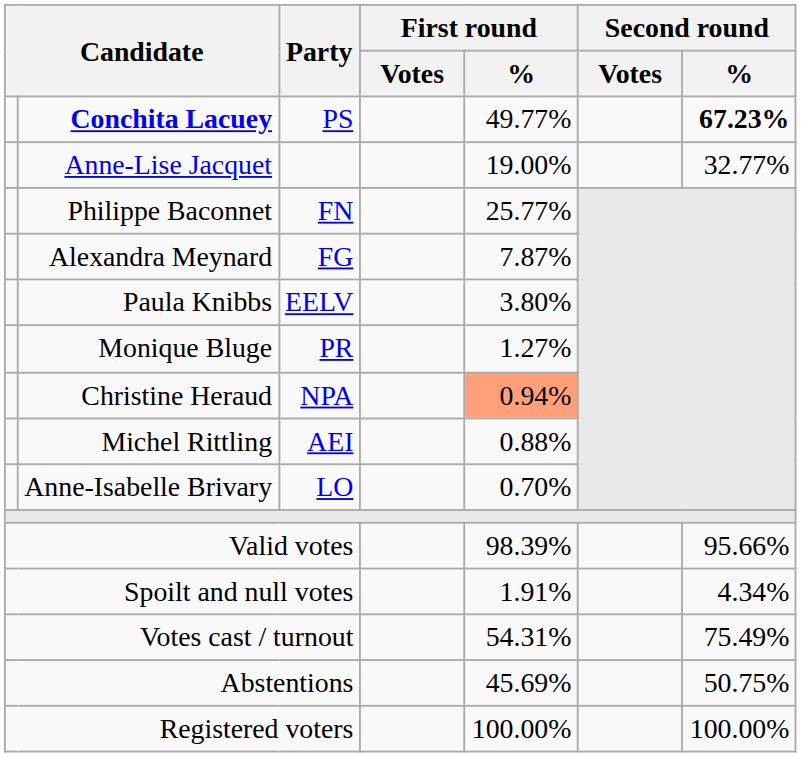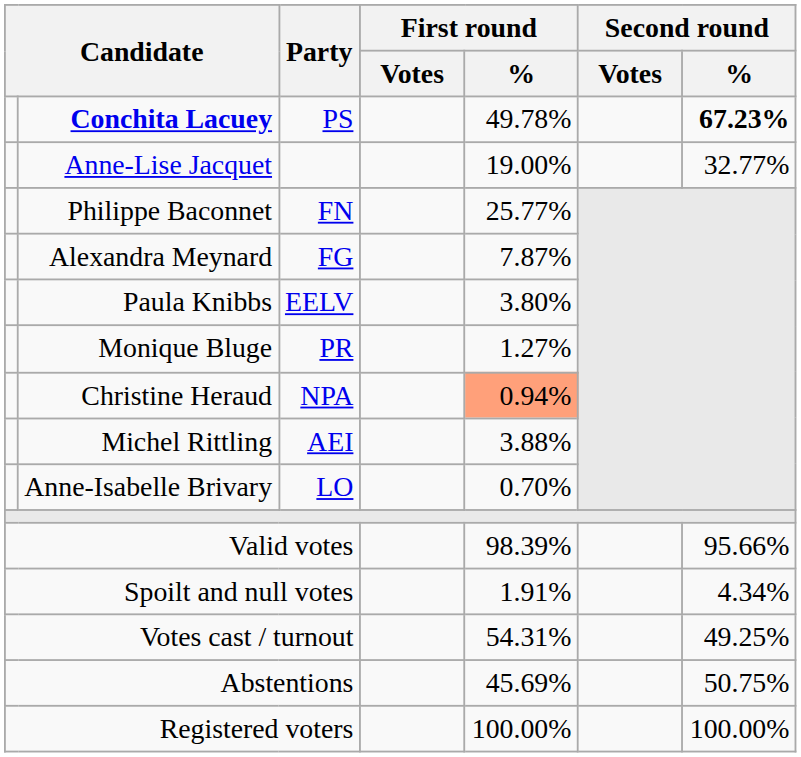(529, 119) 49.77% -> (529, 119) 49.78%
(536, 440) 0.88% -> (536, 440) 3.88%
(747, 636) 75.49% -> (747, 636) 49.25%
